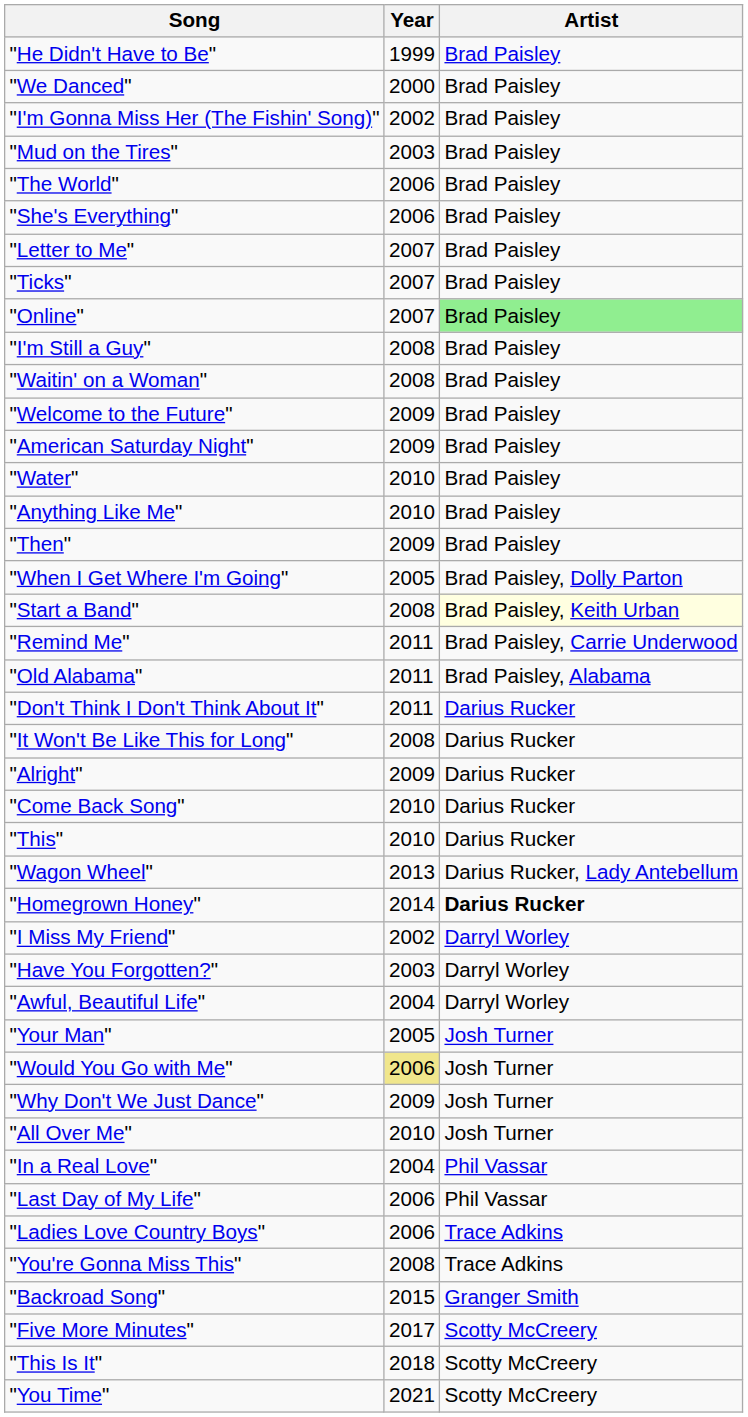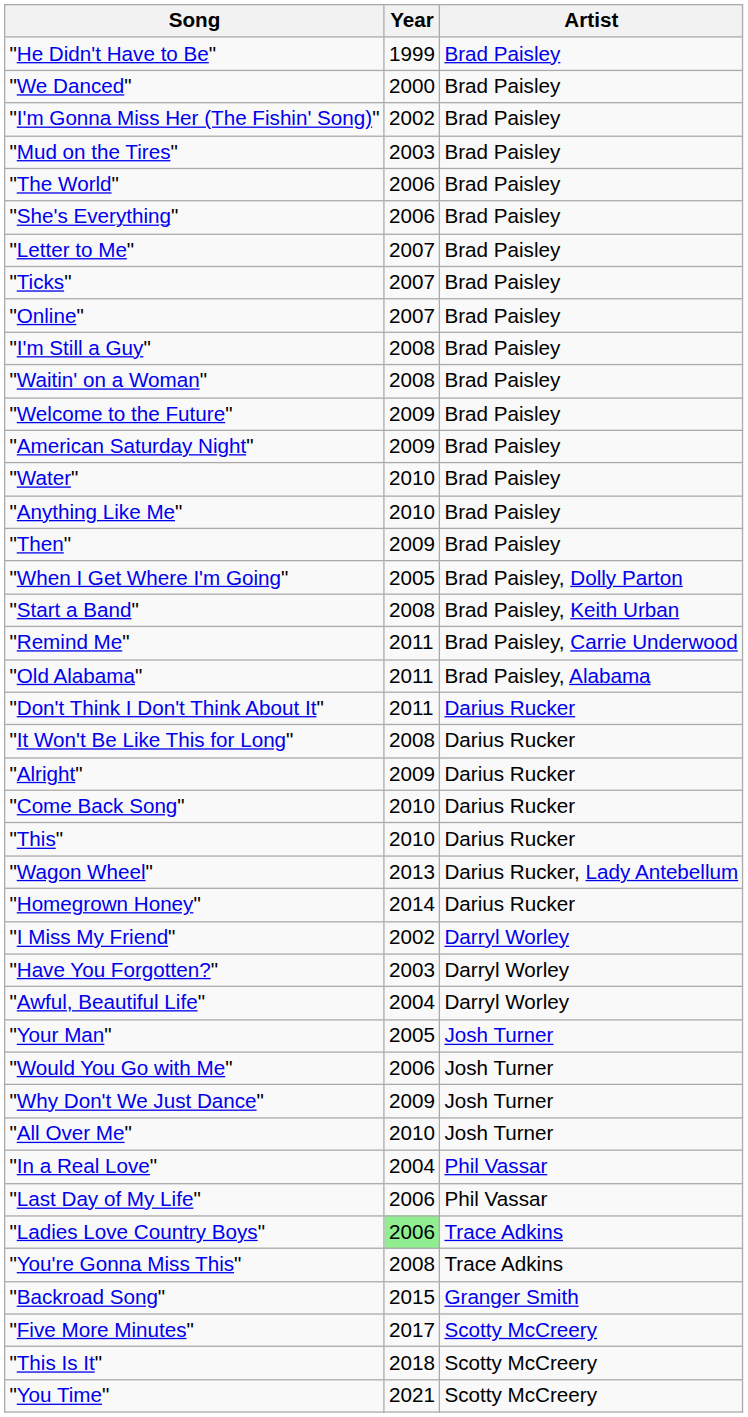(502, 315) lightgreen background -> (502, 315) no background
(562, 610) lightyellow background -> (562, 610) no background
(514, 904) bold -> (510, 904) normal
(412, 1068) khaki background -> (412, 1068) no background
(412, 1232) no background -> (412, 1232) lightgreen background
